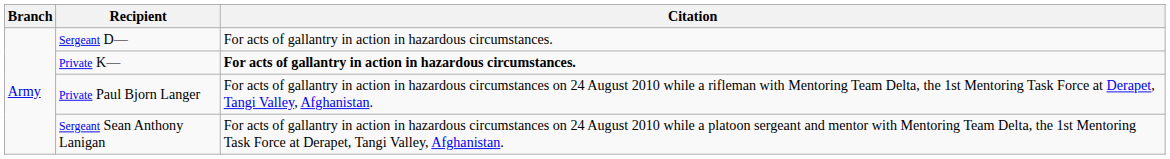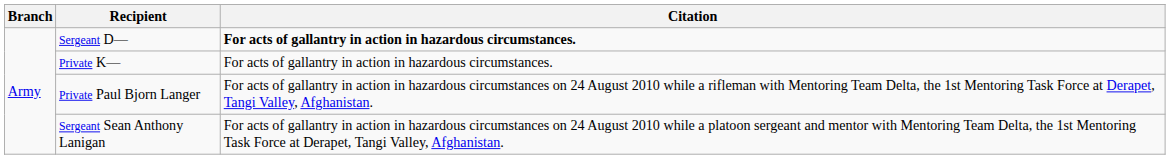(388, 39) normal -> (400, 39) bold
(400, 62) bold -> (388, 62) normal
